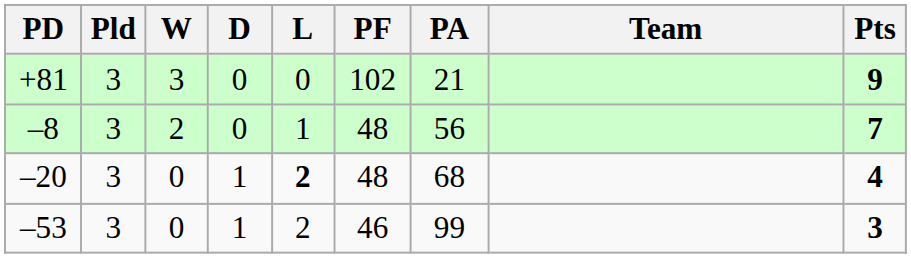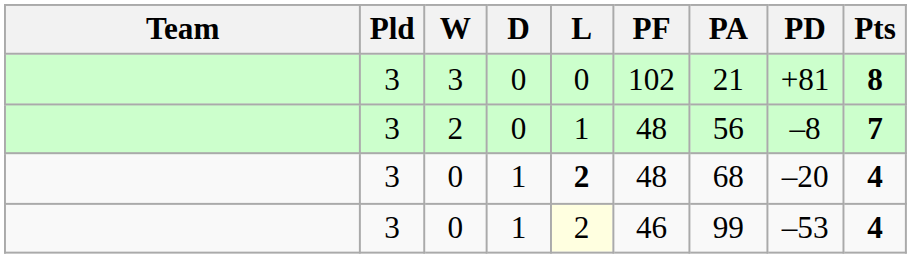columns swapped: (666, 29) <-> (43, 29)
(875, 78) 9 -> (875, 78) 8
(303, 227) no background -> (582, 227) lightyellow background
(875, 227) 3 -> (875, 227) 4
